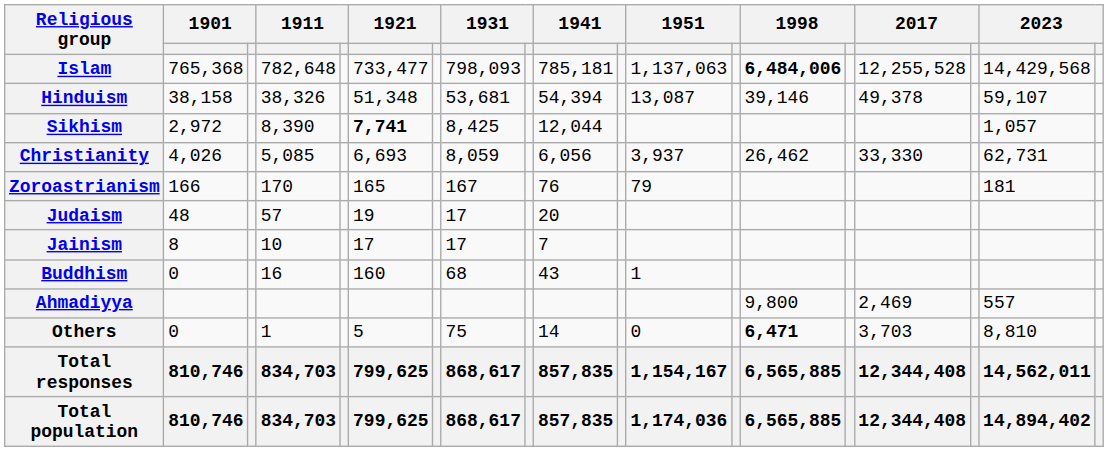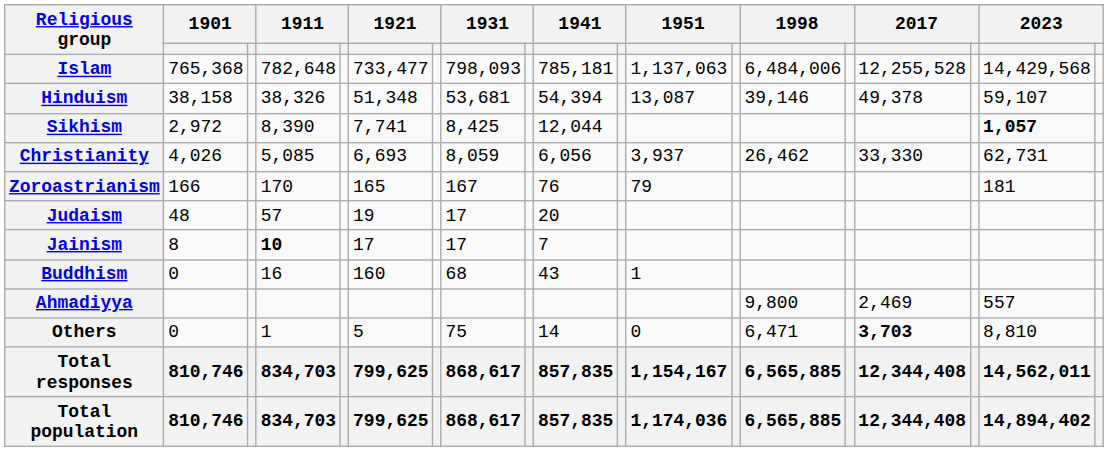(793, 69) bold -> (793, 69) normal
(380, 128) bold -> (380, 128) normal
(1010, 128) normal -> (1010, 128) bold
(271, 245) normal -> (271, 245) bold
(771, 332) bold -> (771, 332) normal
(885, 332) normal -> (885, 332) bold
